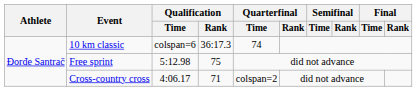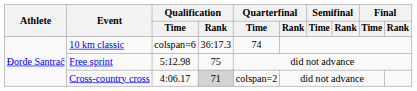(216, 78) no background -> (216, 78) lightgrey background
